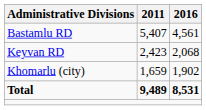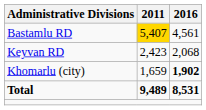(153, 33) no background -> (153, 33) gold background
(186, 71) normal -> (186, 71) bold
